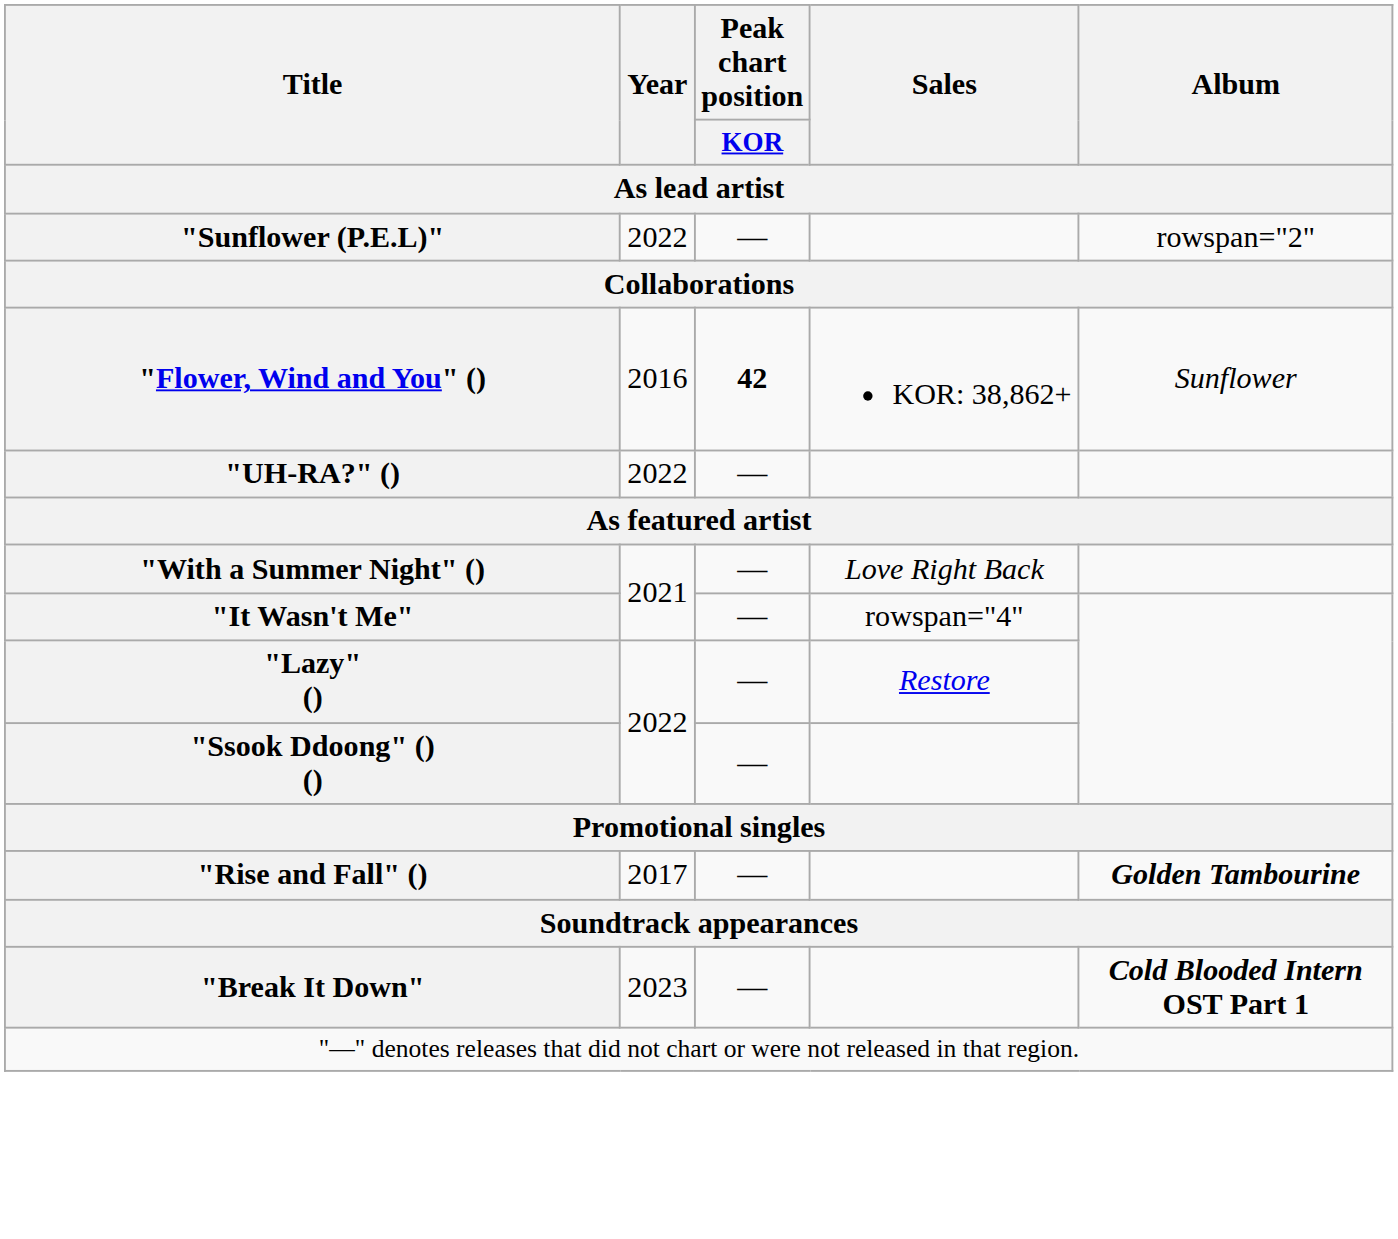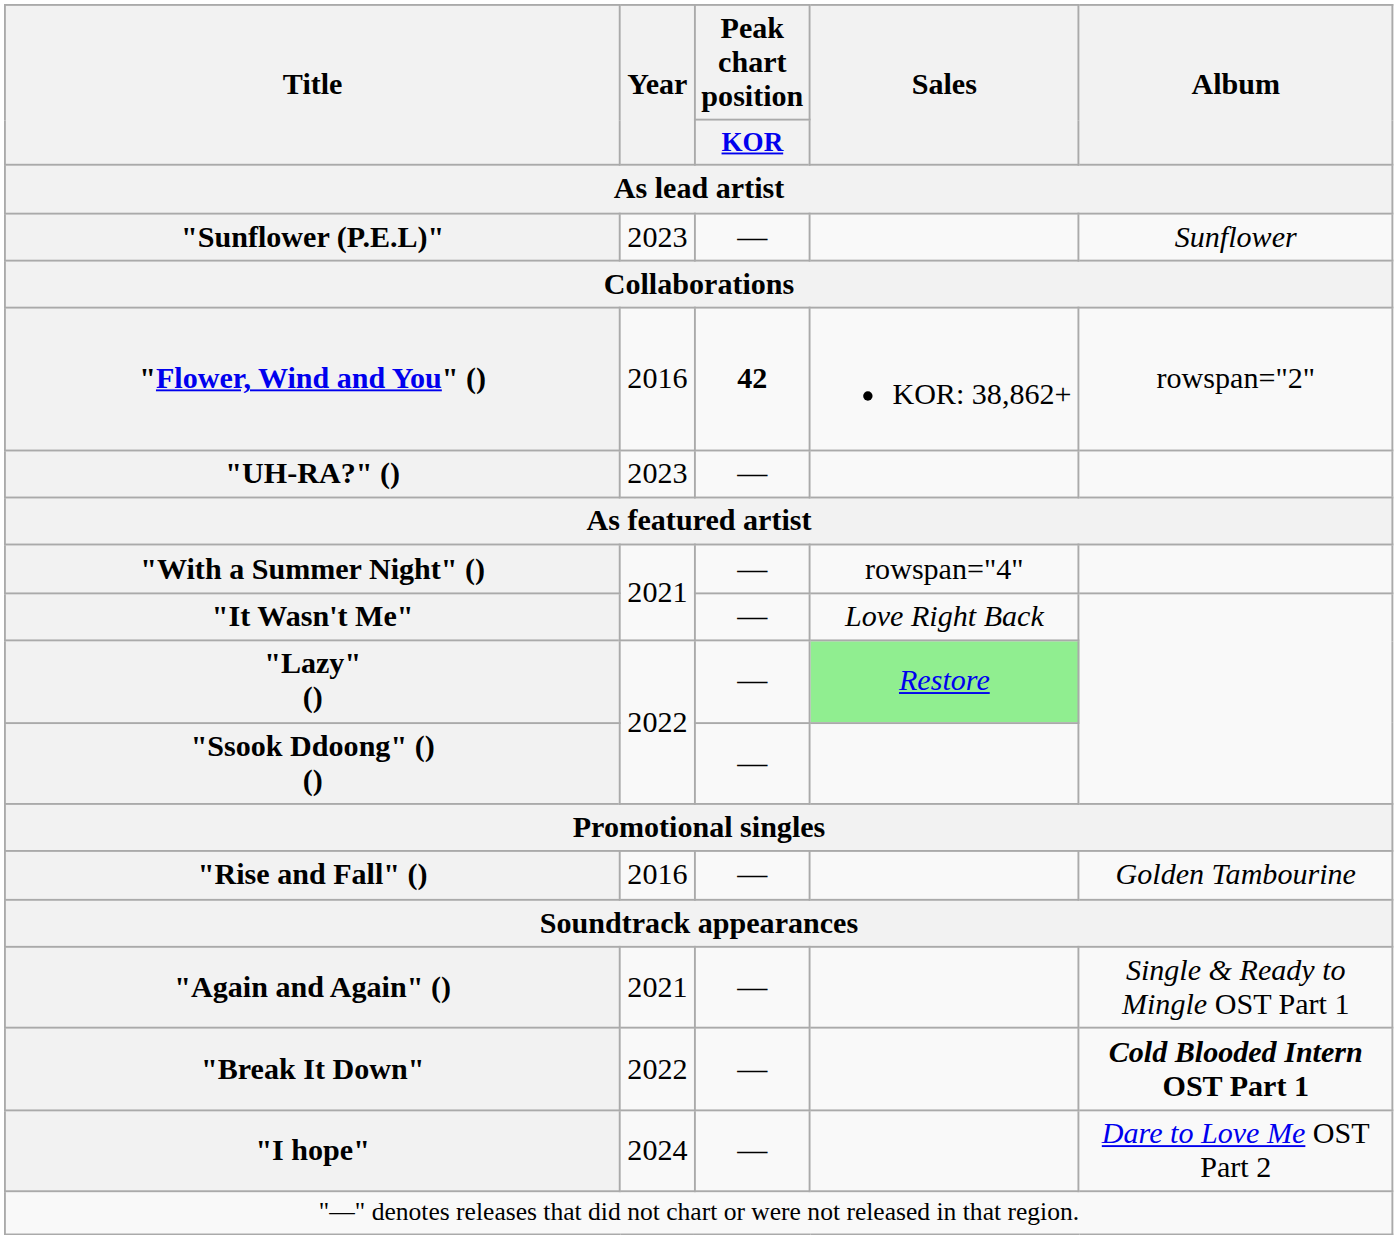(657, 236) 2022 -> (657, 236) 2023
(1236, 236) rowspan="2" -> (1236, 236) Sunflower
(1236, 378) Sunflower -> (1236, 378) rowspan="2"
(657, 473) 2022 -> (657, 473) 2023
(944, 568) Love Right Back -> (944, 568) rowspan="4"
(944, 616) rowspan="4" -> (944, 616) Love Right Back
(944, 680) no background -> (944, 680) lightgreen background
(657, 874) 2017 -> (657, 874) 2016
(1236, 874) bold -> (1236, 874) normal
+ row: (313, 987)
(657, 987) 2023 -> (657, 1068) 2022
+ row: (313, 1150)
